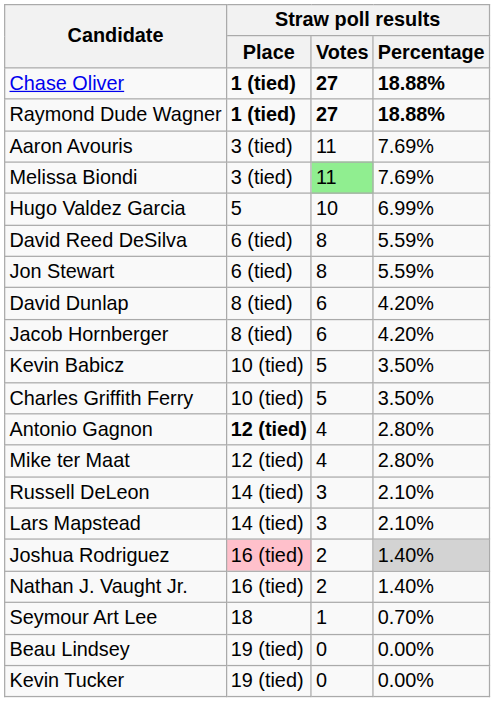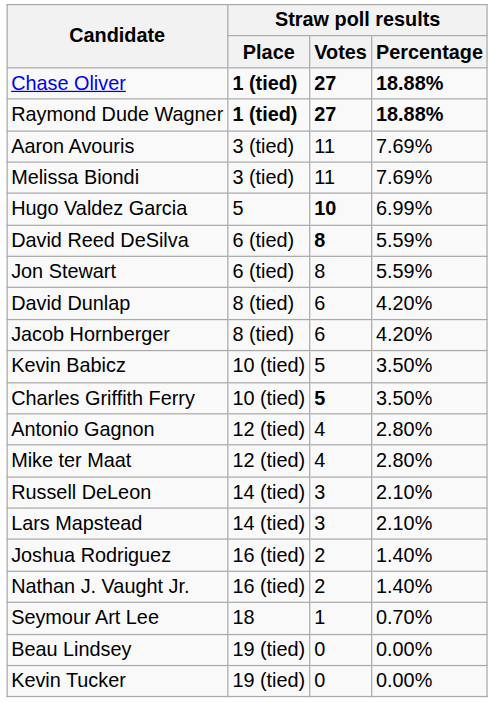(326, 177) lightgreen background -> (325, 177) no background
(327, 209) normal -> (325, 209) bold
(321, 240) normal -> (320, 240) bold
(321, 397) normal -> (320, 397) bold
(269, 429) bold -> (269, 429) normal
(267, 555) pink background -> (269, 555) no background
(406, 555) lightgrey background -> (404, 555) no background
